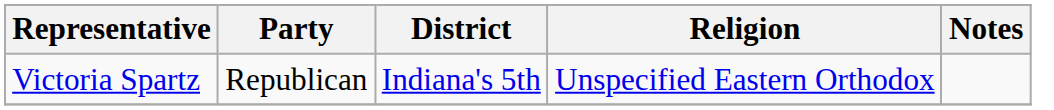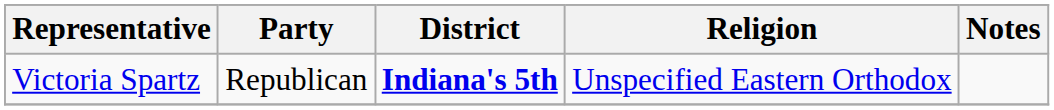(461, 78) normal -> (470, 78) bold
